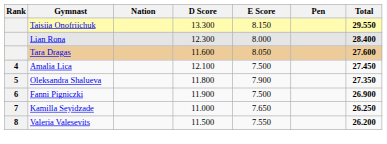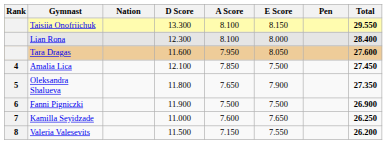+ column: (229, 11)
